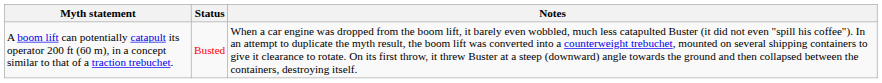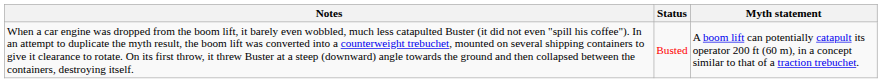columns swapped: (98, 13) <-> (553, 13)
